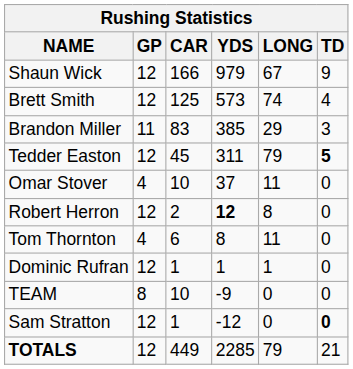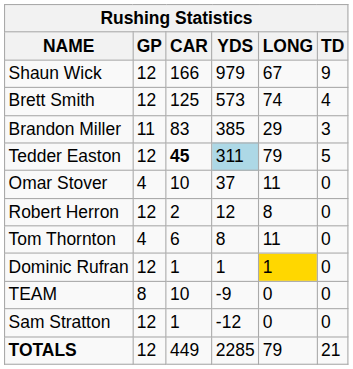(180, 156) normal -> (180, 156) bold
(230, 156) no background -> (230, 156) lightblue background
(326, 156) bold -> (326, 156) normal
(226, 211) bold -> (226, 211) normal
(268, 267) no background -> (268, 267) gold background
(326, 322) bold -> (326, 322) normal
